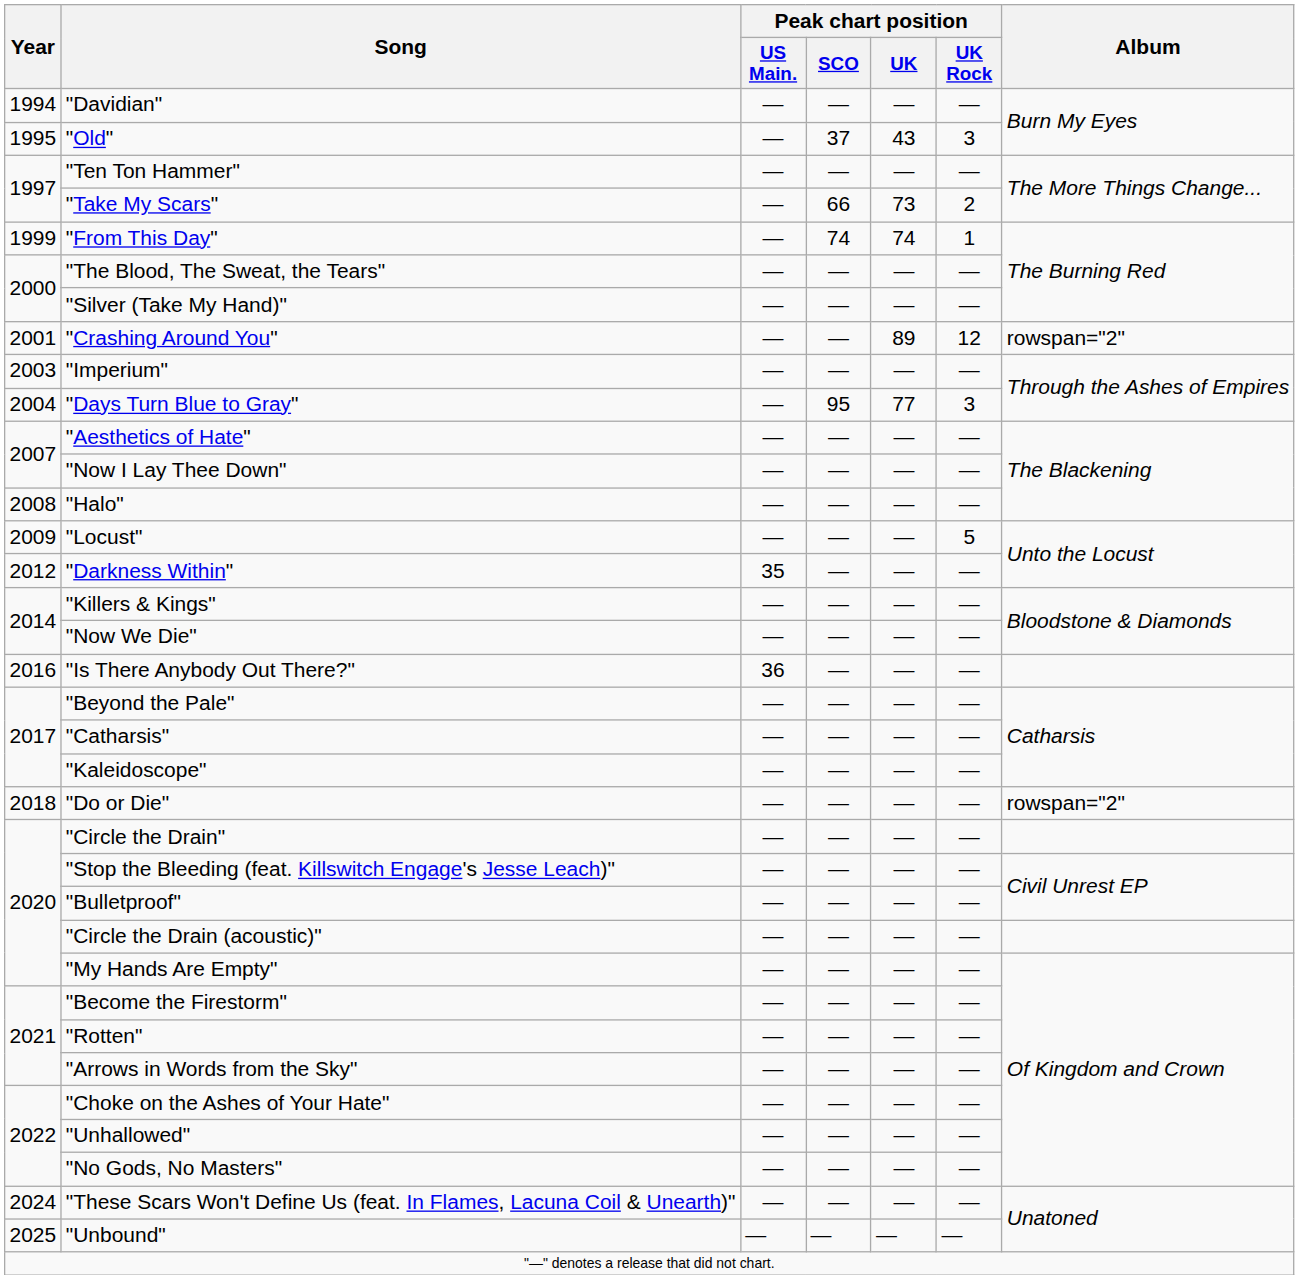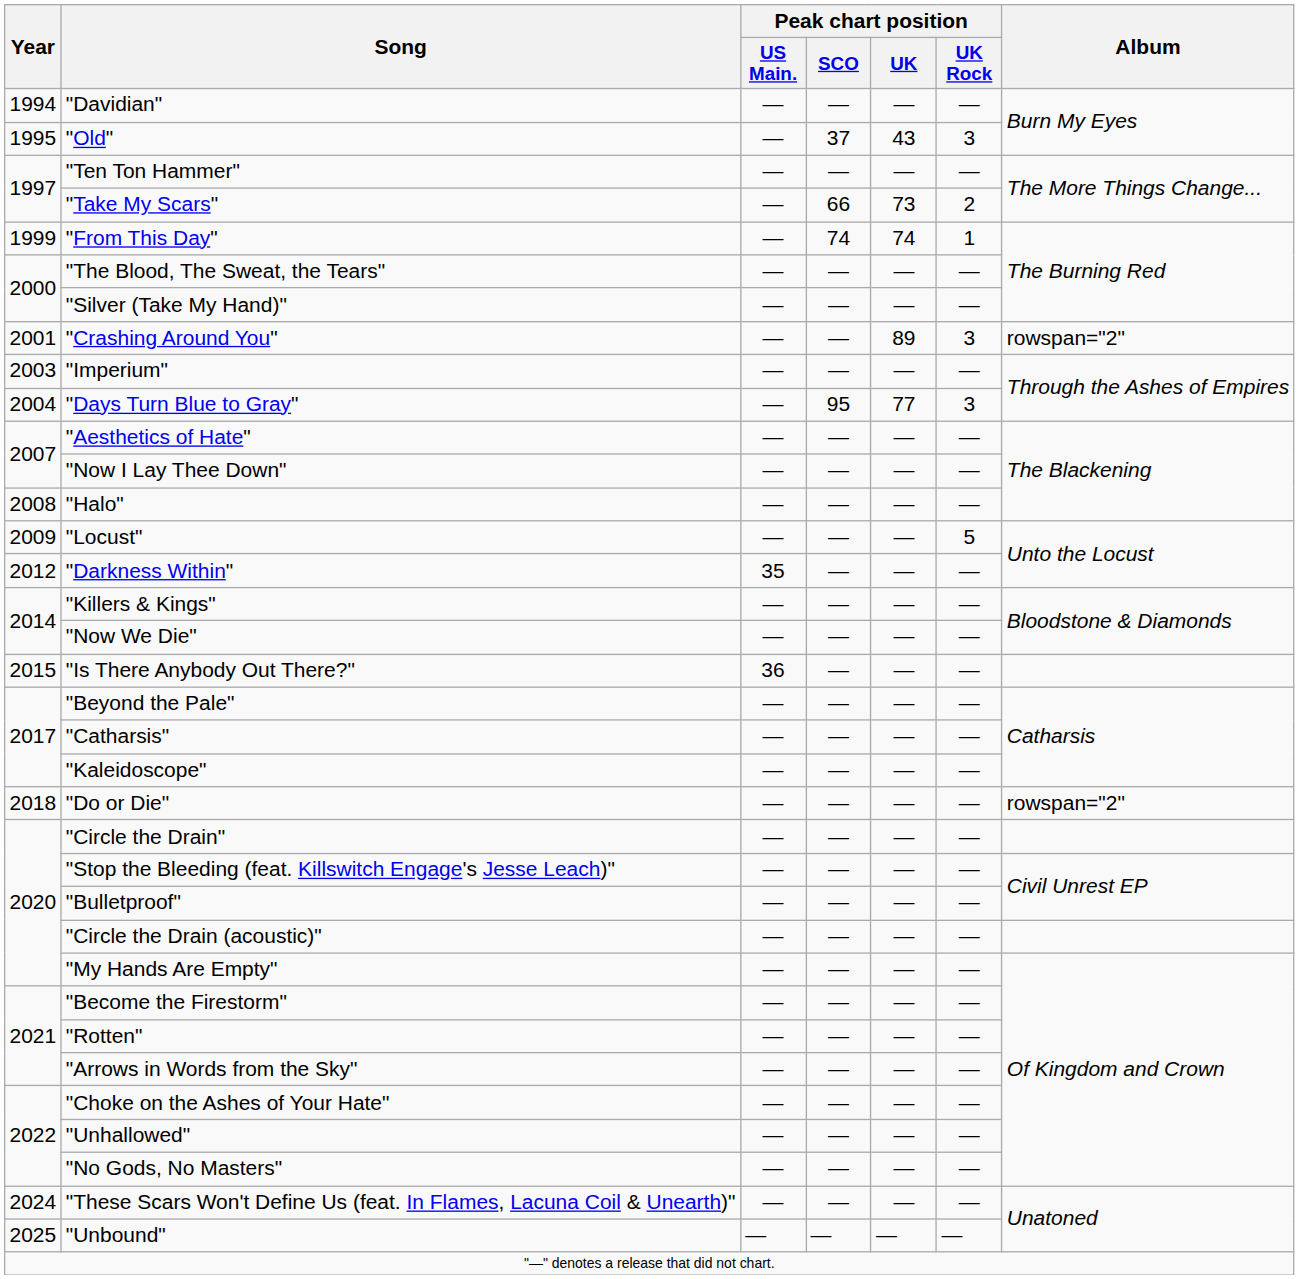(969, 337) 12 -> (969, 337) 3
(33, 670) 2016 -> (33, 670) 2015
